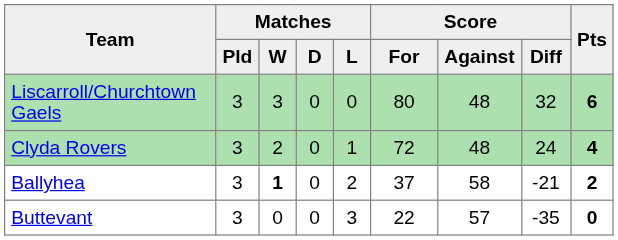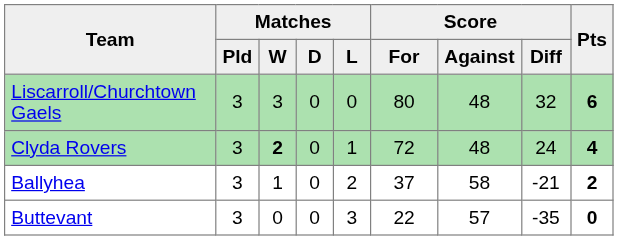(277, 147) normal -> (277, 147) bold
(277, 182) bold -> (277, 182) normal
